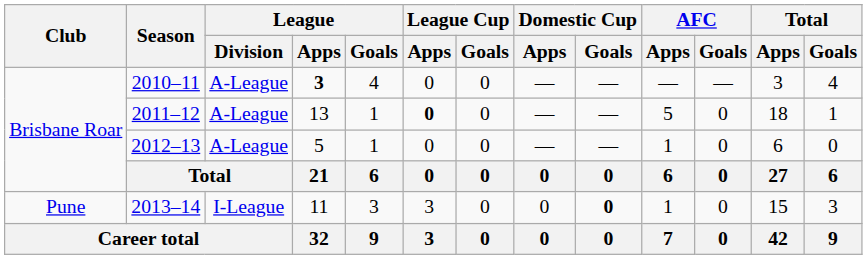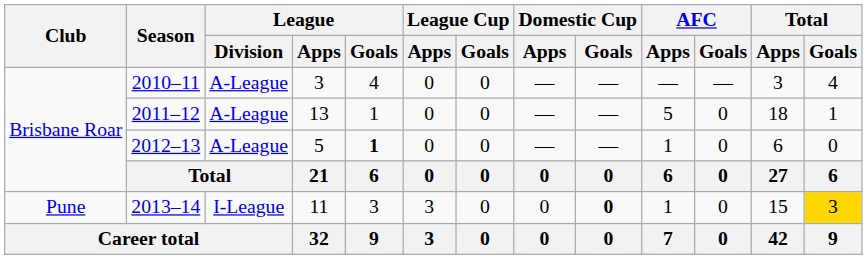(319, 82) bold -> (319, 82) normal
(429, 113) bold -> (429, 113) normal
(374, 144) normal -> (374, 144) bold
(833, 207) no background -> (833, 207) gold background
